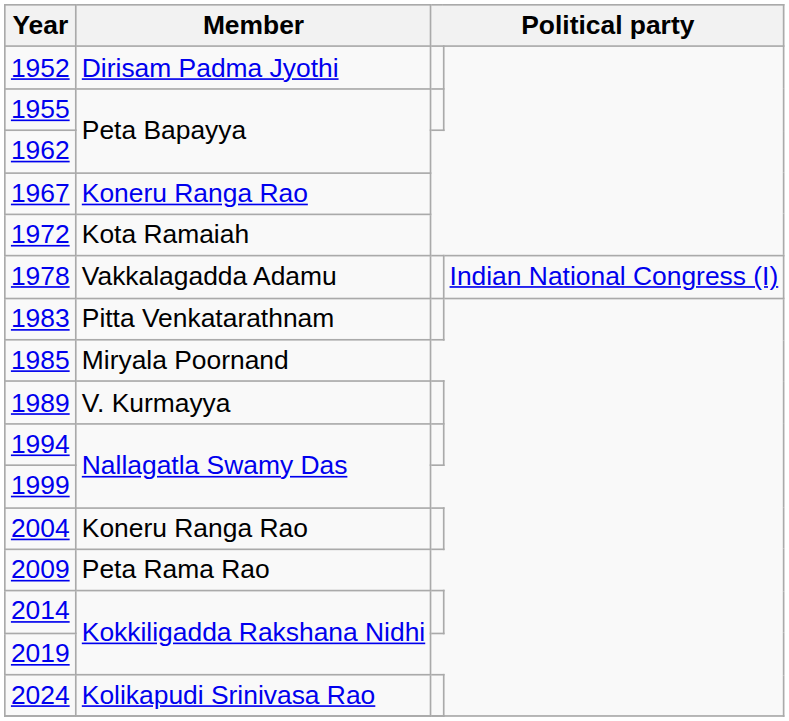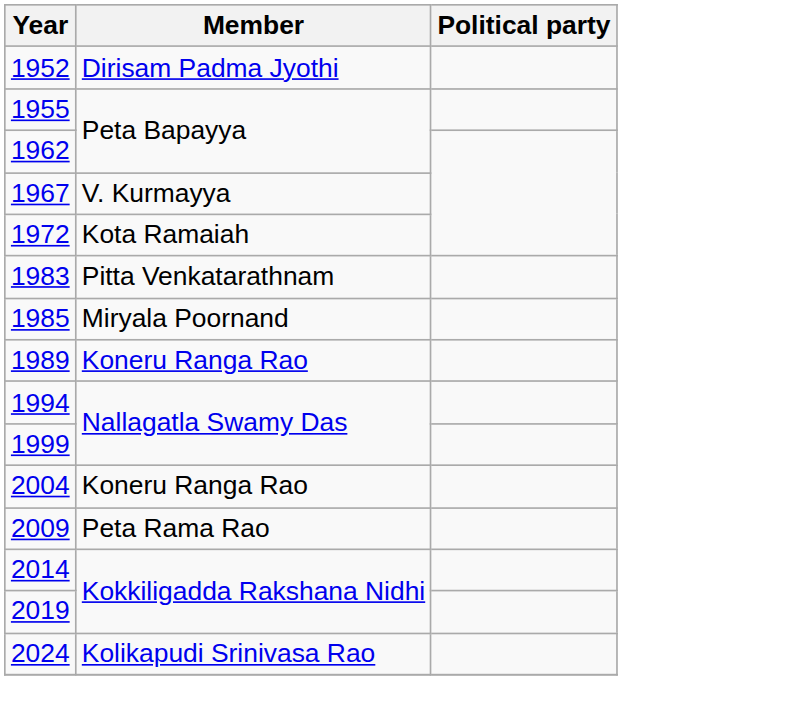(195, 192) Koneru Ranga Rao -> (156, 192) V. Kurmayya
- row: (40, 276)
(156, 402) V. Kurmayya -> (195, 360) Koneru Ranga Rao
